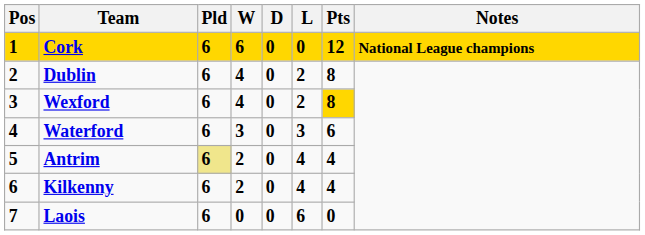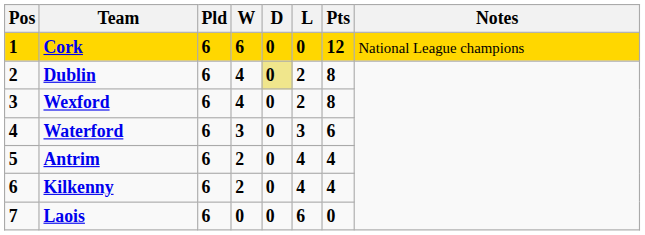(446, 46) bold -> (441, 47) normal
(270, 74) no background -> (270, 74) khaki background
(331, 103) gold background -> (331, 103) no background
(206, 159) khaki background -> (206, 159) no background
